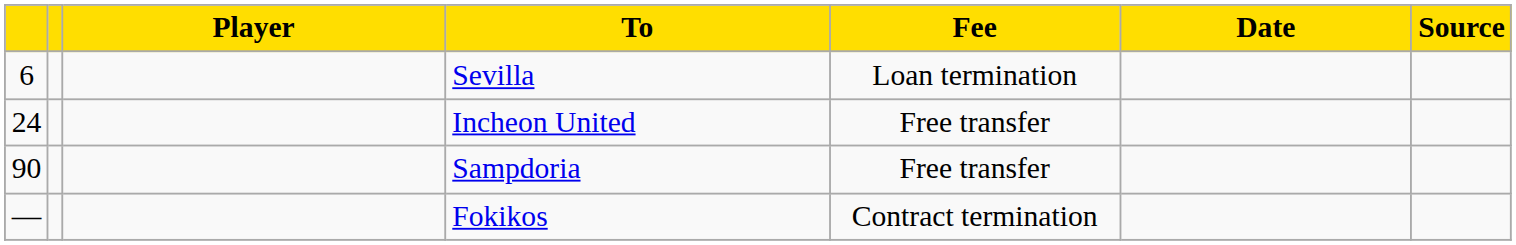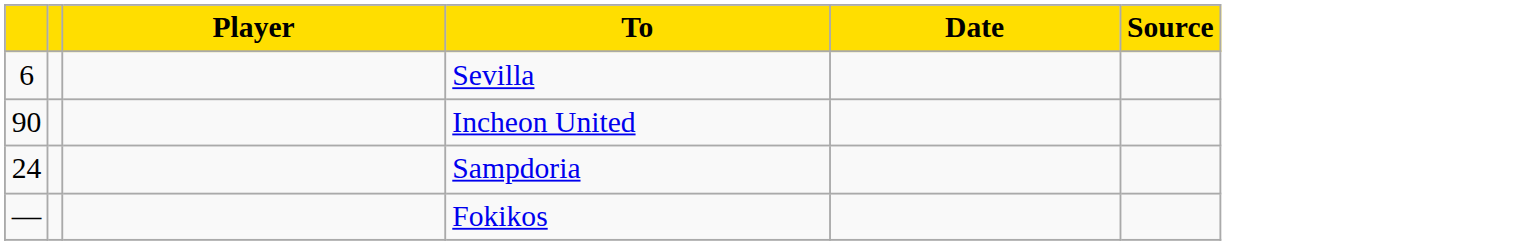- column: (975, 27)
(27, 121) 24 -> (27, 121) 90
(27, 168) 90 -> (27, 168) 24
